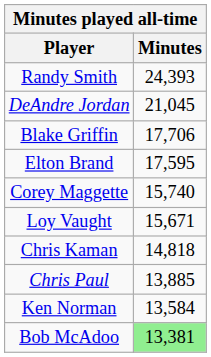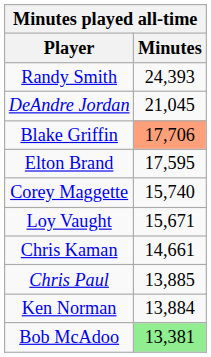(170, 134) no background -> (170, 134) lightsalmon background
(170, 250) 14,818 -> (170, 250) 14,661
(170, 308) 13,584 -> (170, 308) 13,884
